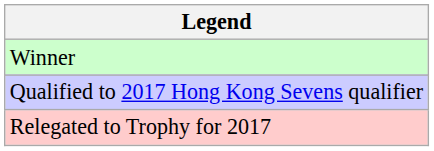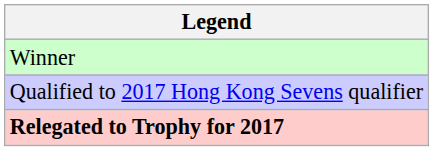(140, 127) normal -> (147, 127) bold
